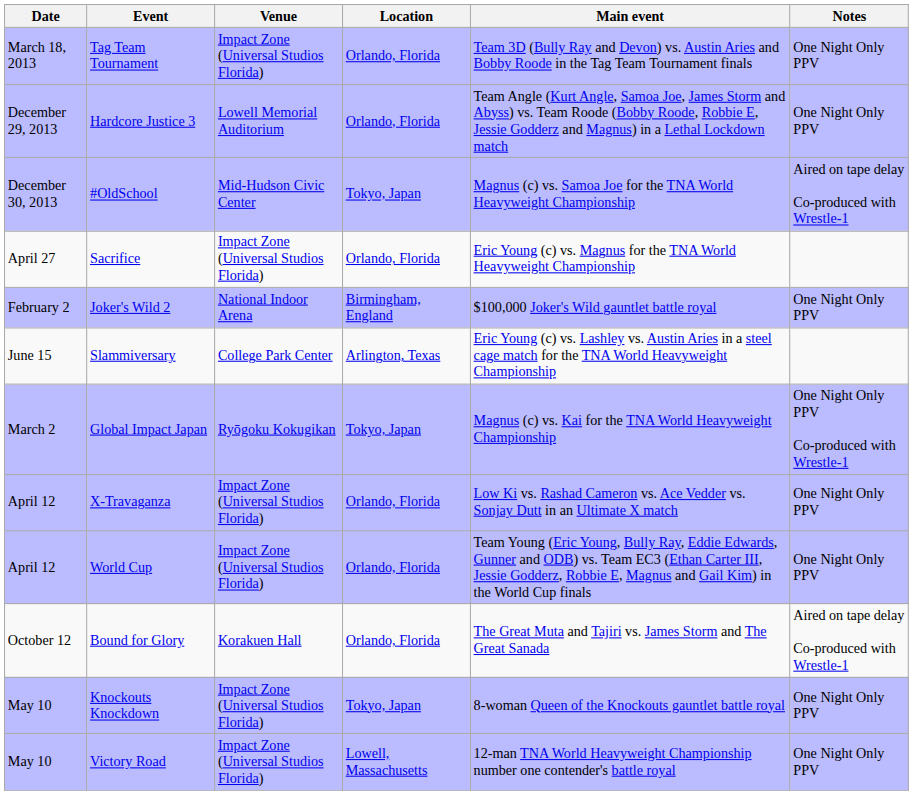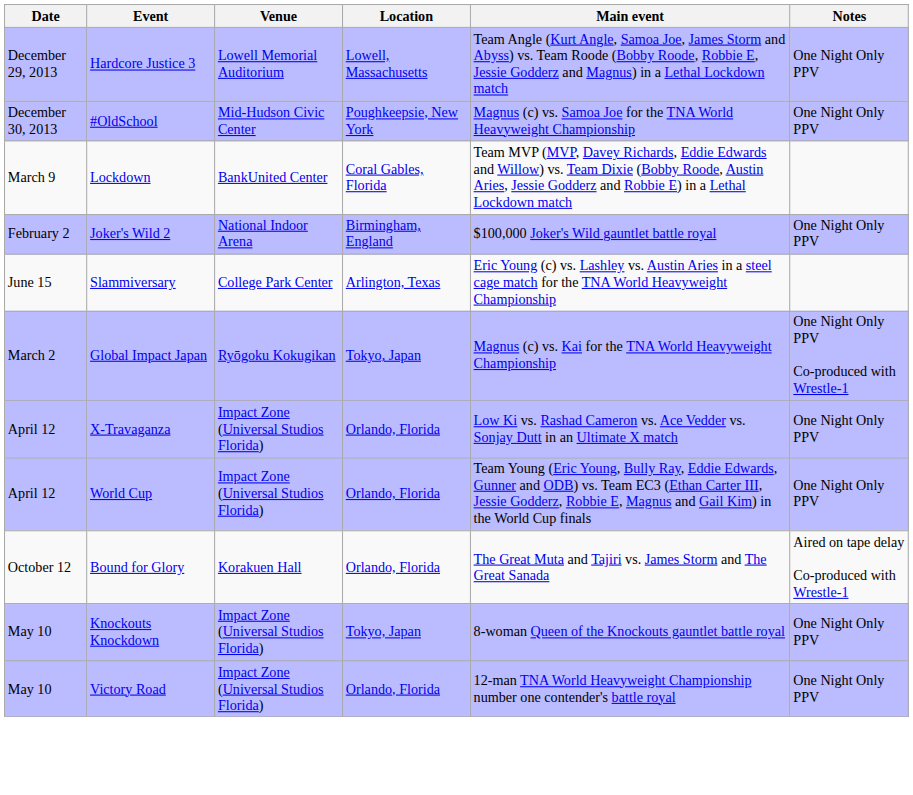- row: (124, 55)
(393, 120) Orlando, Florida -> (387, 64) Lowell, Massachusetts
(383, 193) Tokyo, Japan -> (402, 120) Poughkeepsie, New York
(849, 193) Aired on tape delay Co-produced with Wrestle-1 -> (839, 120) One Night Only PPV
+ row: (120, 177)
- row: (115, 258)
(387, 761) Lowell, Massachusetts -> (393, 688) Orlando, Florida
